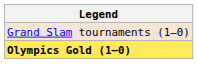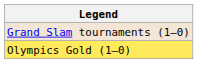(69, 49) bold -> (69, 49) normal
